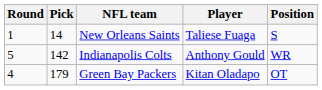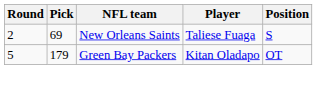(10, 34) 1 -> (10, 34) 2
(56, 34) 14 -> (56, 34) 69
- row: (126, 54)
(10, 74) 4 -> (10, 54) 5
